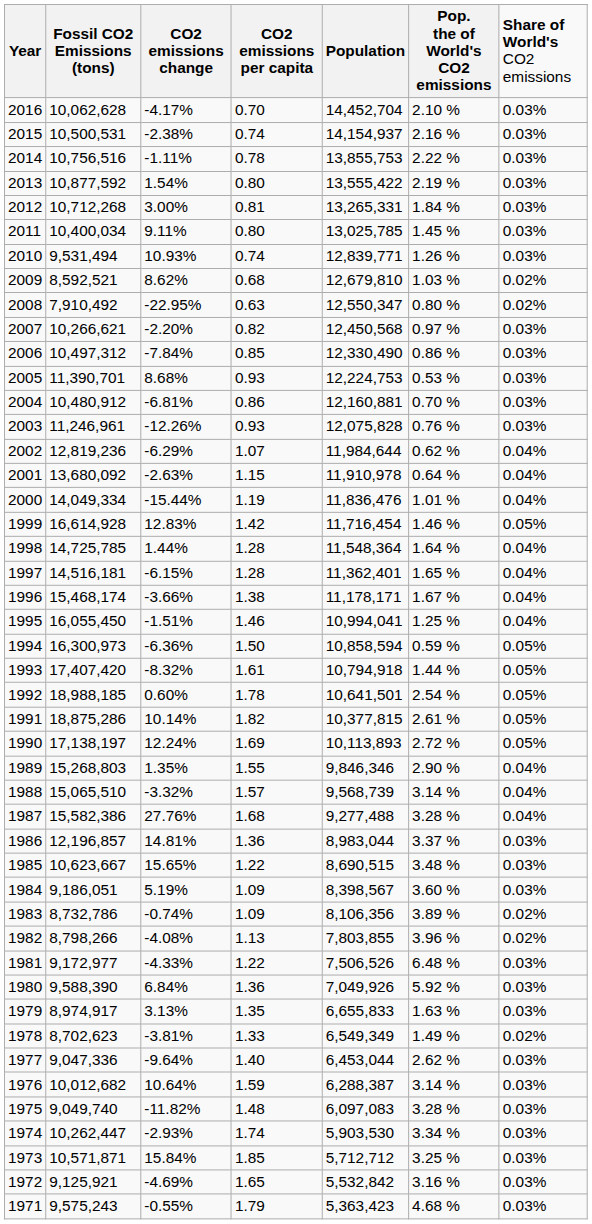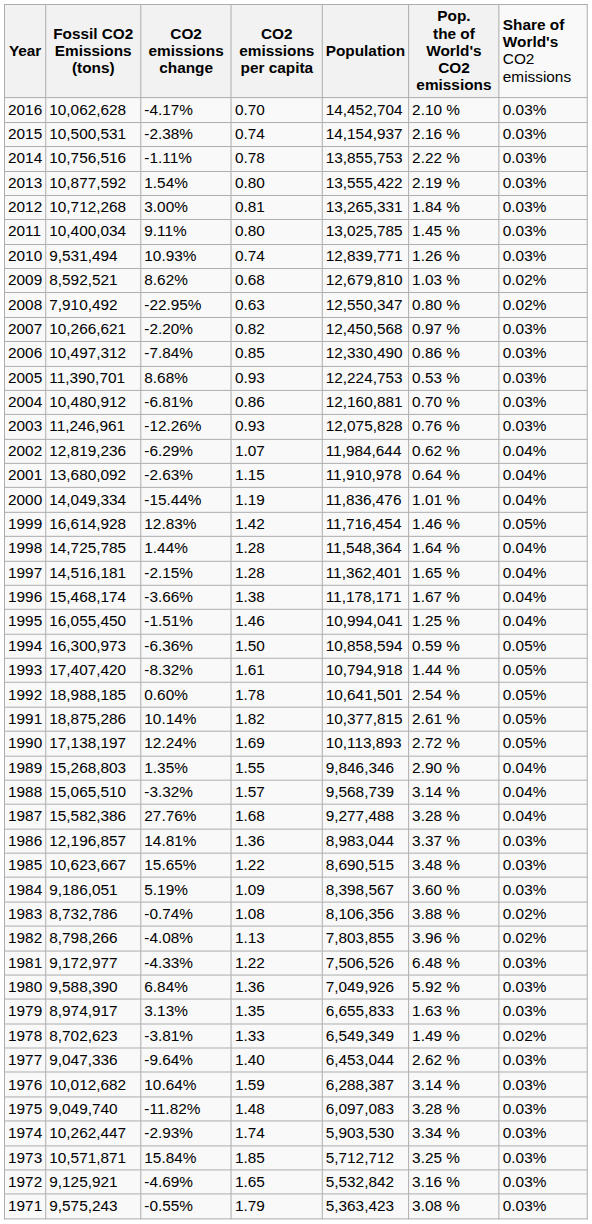(169, 572) -6.15% -> (169, 572) -2.15%
(250, 914) 1.09 -> (250, 914) 1.08
(436, 914) 3.89 % -> (436, 914) 3.88 %
(436, 1206) 4.68 % -> (436, 1206) 3.08 %
